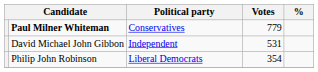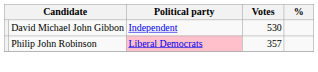- row: (60, 28)
(274, 43) 531 -> (274, 28) 530
(165, 59) no background -> (165, 43) pink background
(274, 59) 354 -> (274, 43) 357
